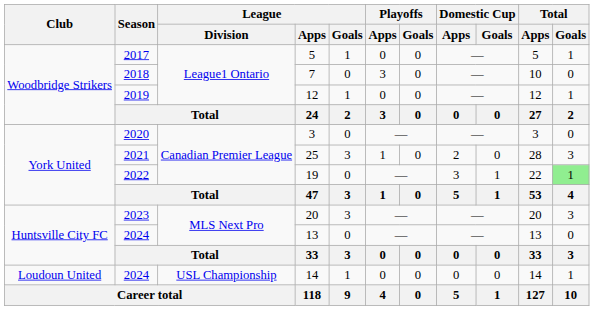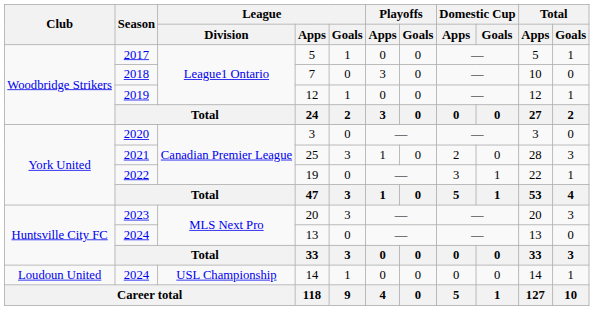(571, 174) lightgreen background -> (571, 174) no background
